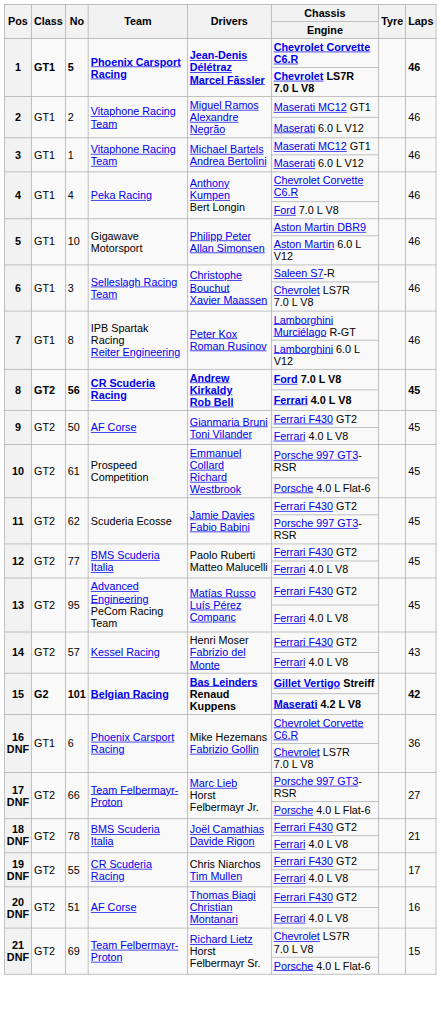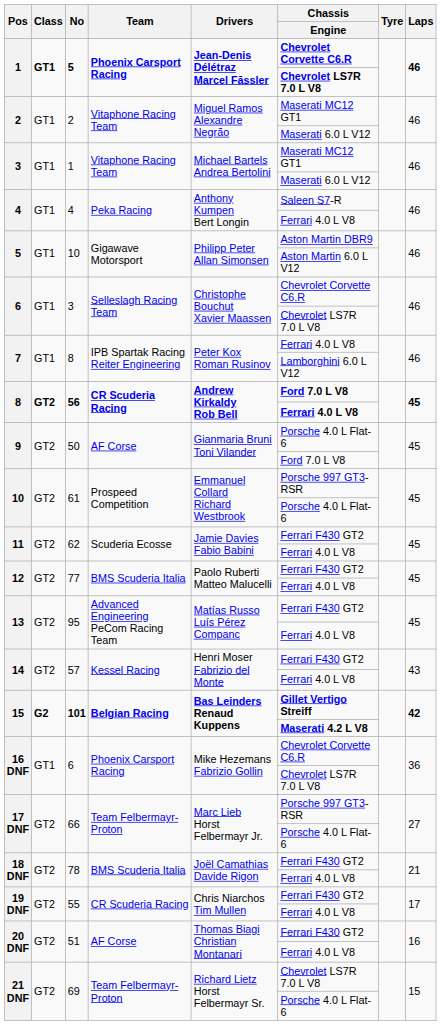(319, 187) Chevrolet Corvette C6.R -> (311, 200) Saleen S7-R
(306, 210) Ford 7.0 L V8 -> (318, 220) Ferrari 4.0 L V8
(304, 273) Saleen S7-R -> (325, 292) Chevrolet Corvette C6.R
(315, 326) Lamborghini Murciélago R-GT -> (318, 344) Ferrari 4.0 L V8
(315, 419) Ferrari F430 GT2 -> (326, 437) Porsche 4.0 L Flat-6
(311, 436) Ferrari 4.0 L V8 -> (313, 460) Ford 7.0 L V8
(318, 530) Porsche 997 GT3-RSR -> (318, 553) Ferrari 4.0 L V8
